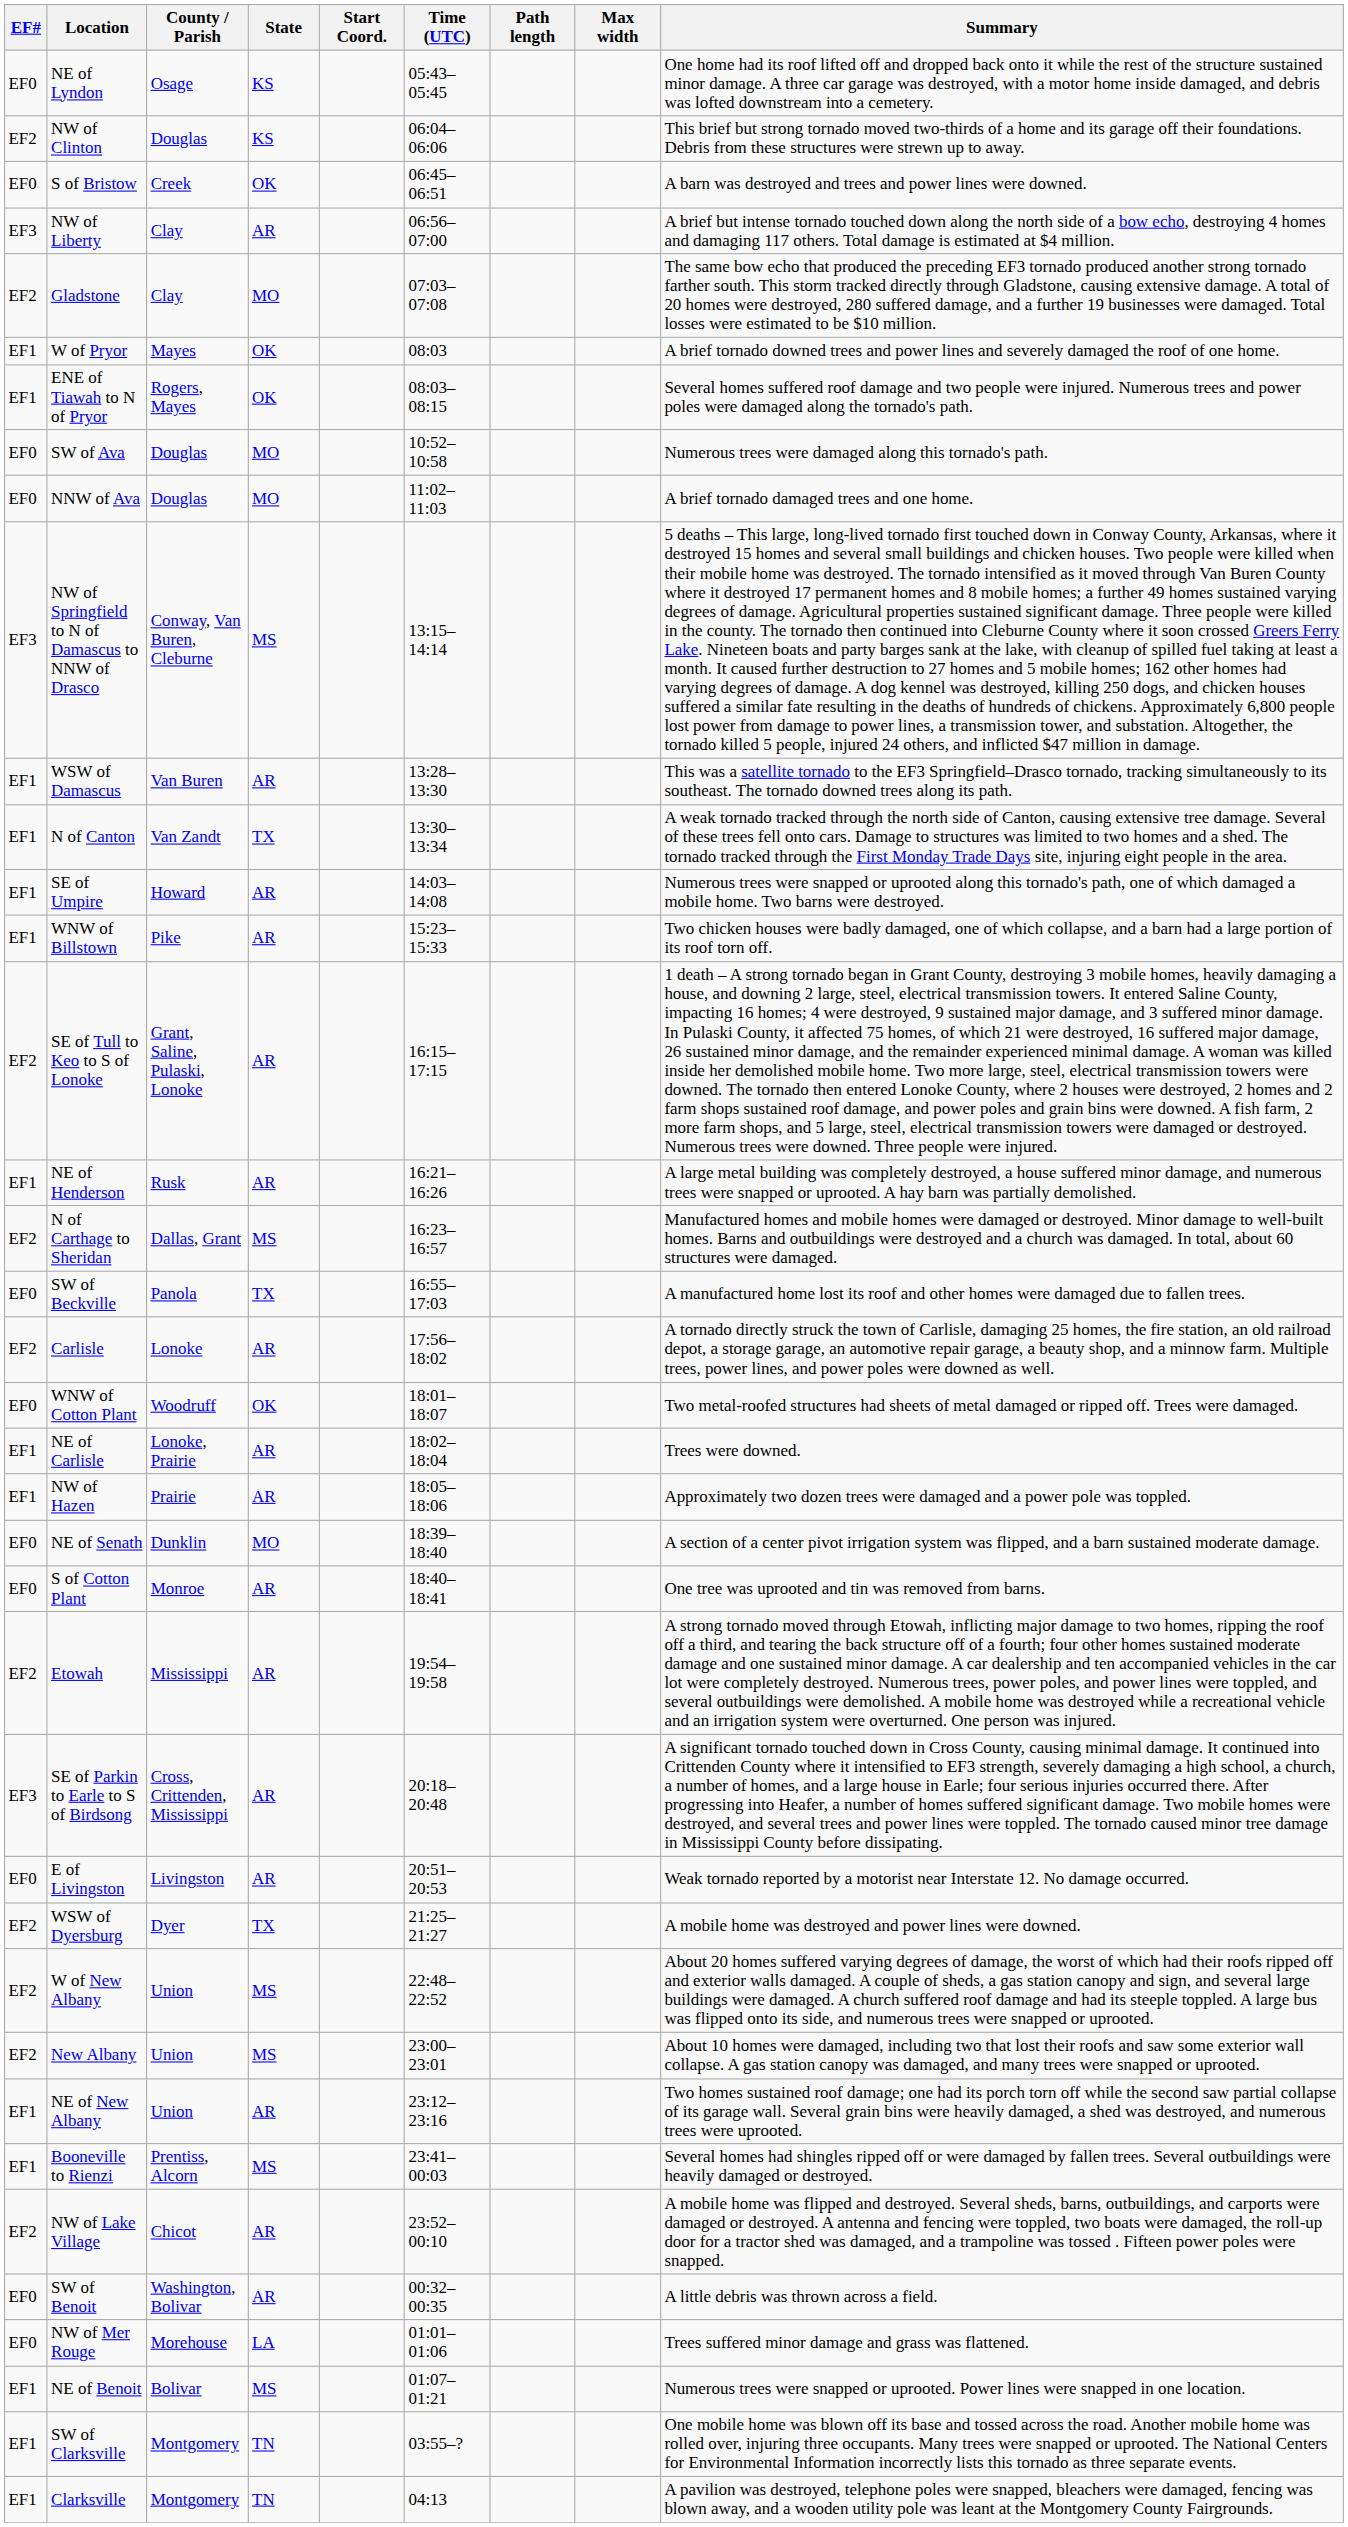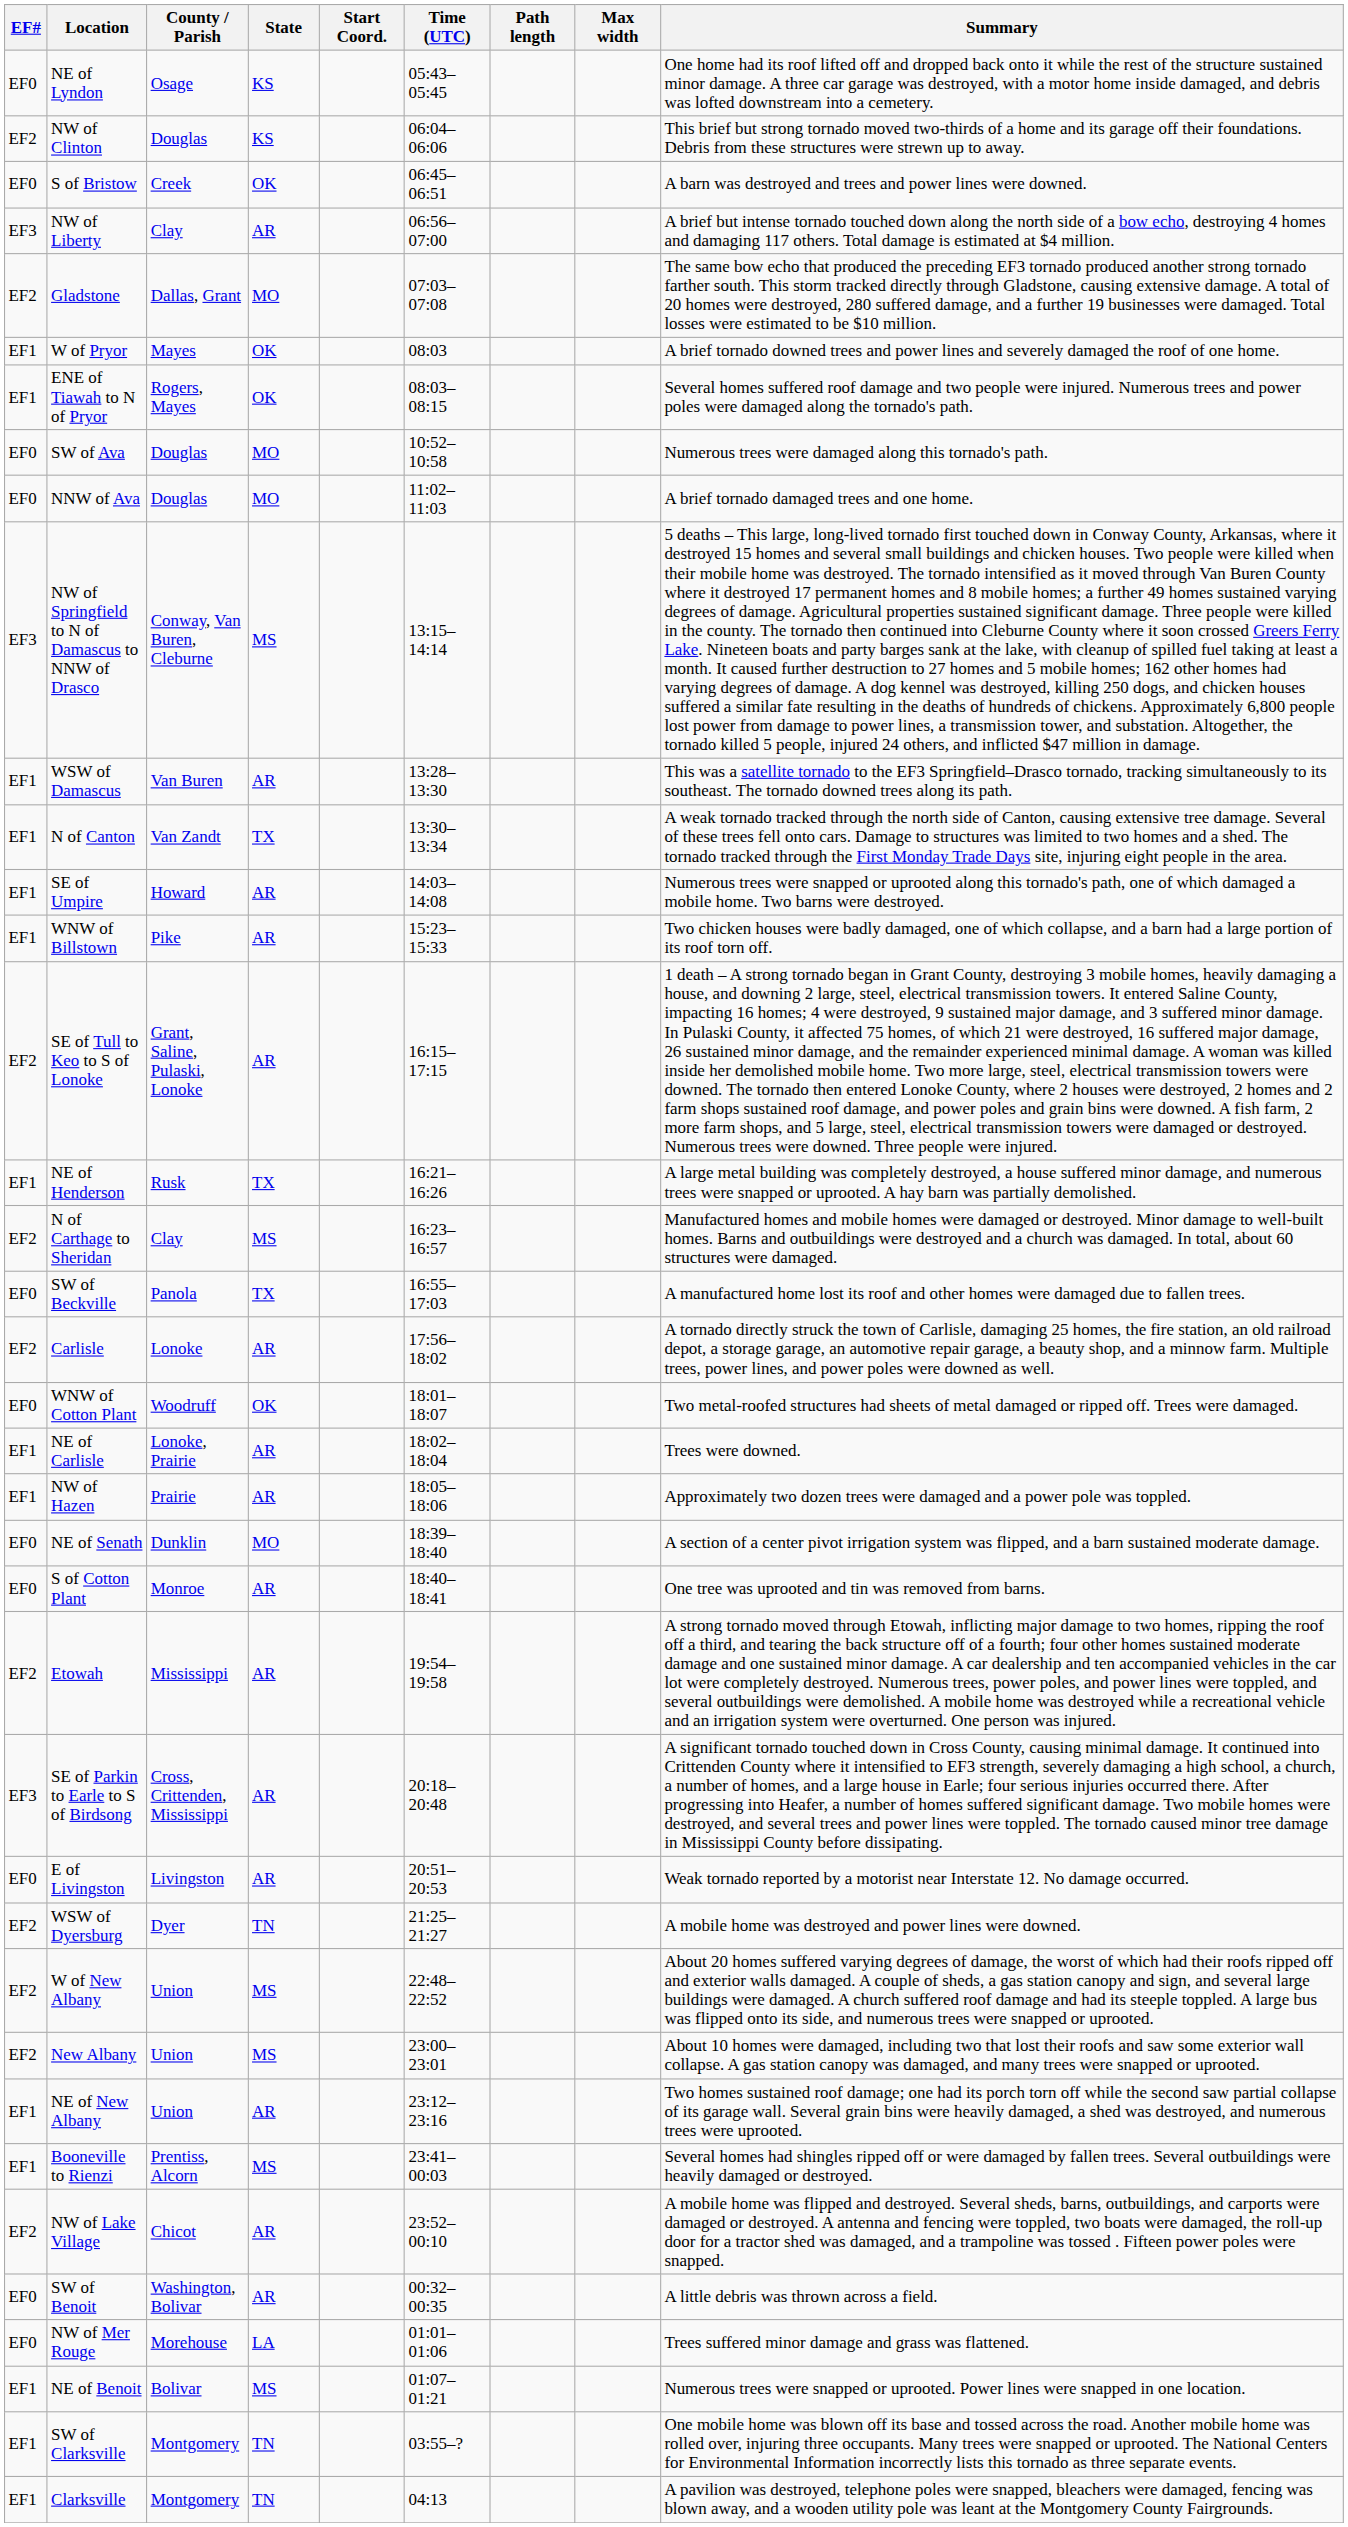(167, 295) Clay -> (196, 295) Dallas, Grant
(264, 1182) AR -> (263, 1182) TX
(196, 1238) Dallas, Grant -> (167, 1238) Clay
(263, 1925) TX -> (263, 1925) TN
